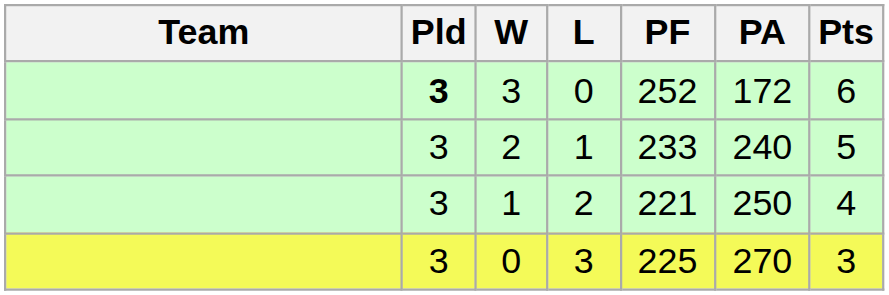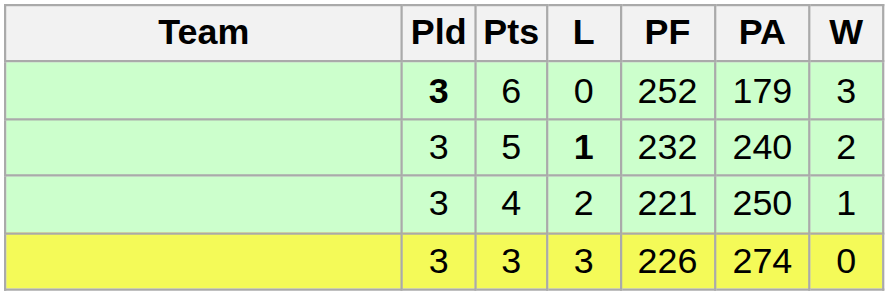columns swapped: (511, 32) <-> (846, 32)
(762, 89) 172 -> (762, 89) 179
(584, 146) normal -> (584, 146) bold
(667, 146) 233 -> (667, 146) 232
(667, 260) 225 -> (667, 260) 226
(762, 260) 270 -> (762, 260) 274
